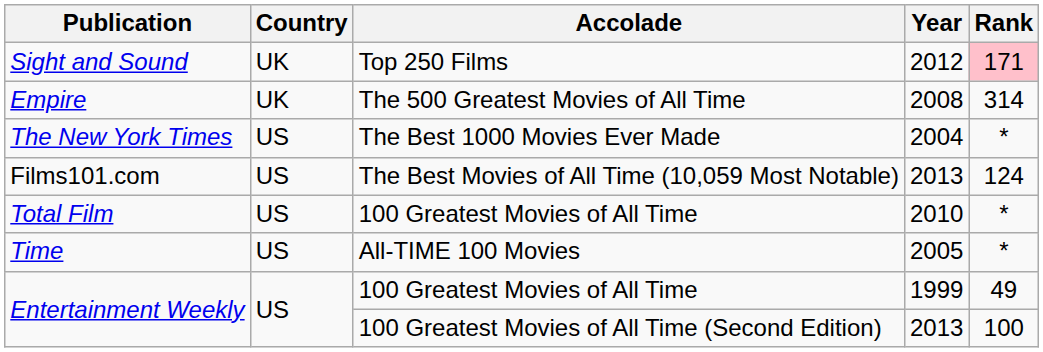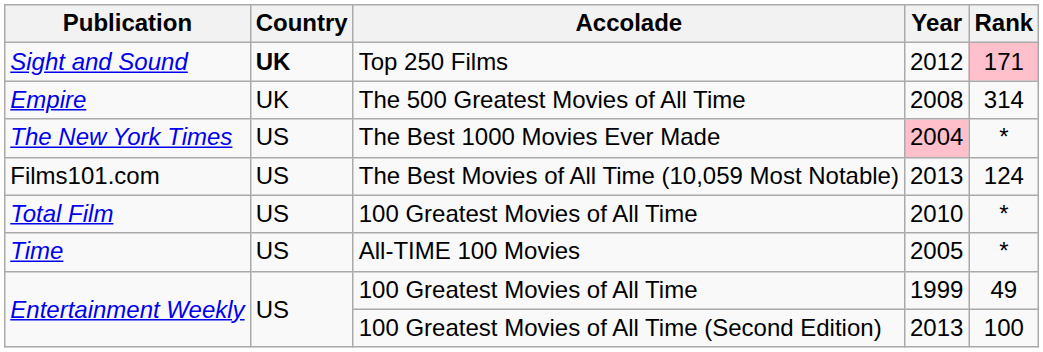(272, 61) normal -> (273, 61) bold
(937, 137) no background -> (937, 137) pink background
